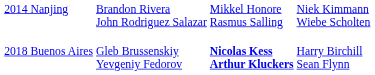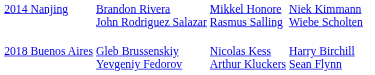(252, 57) bold -> (248, 57) normal
